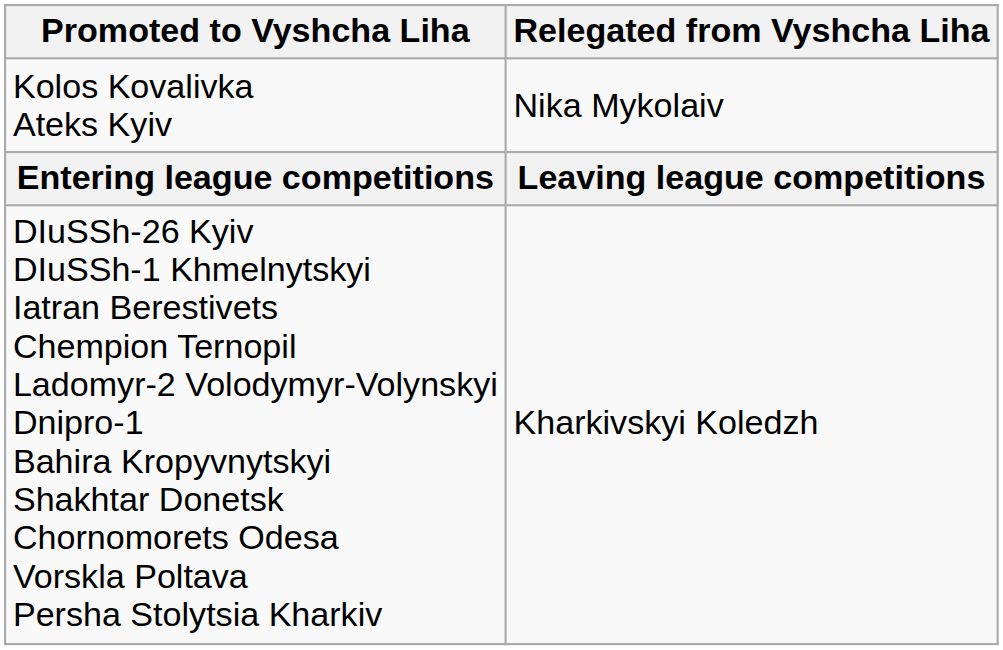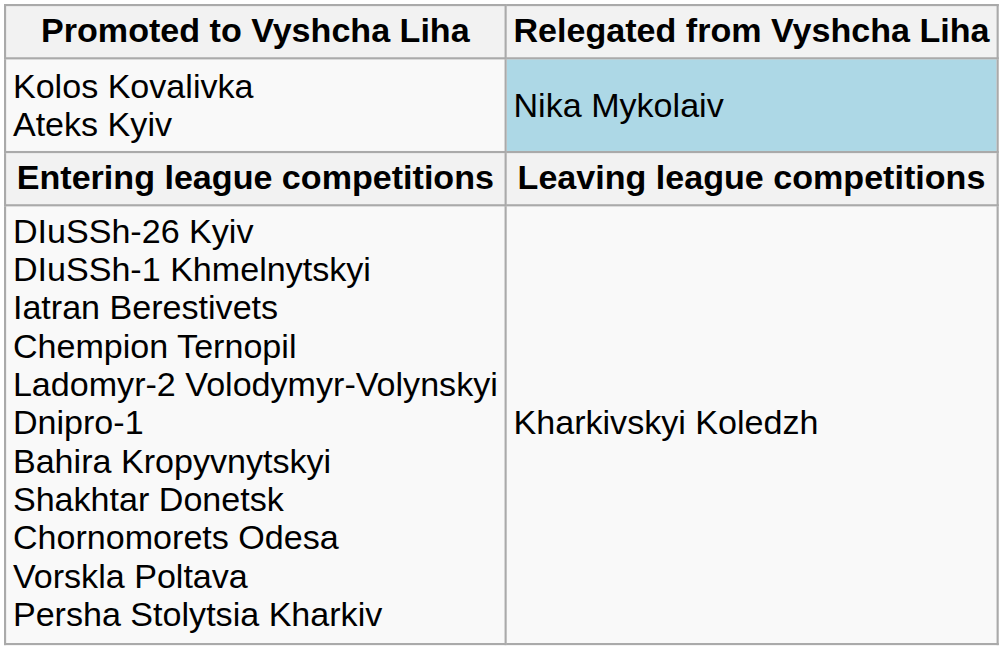(619, 104) no background -> (619, 104) lightblue background
